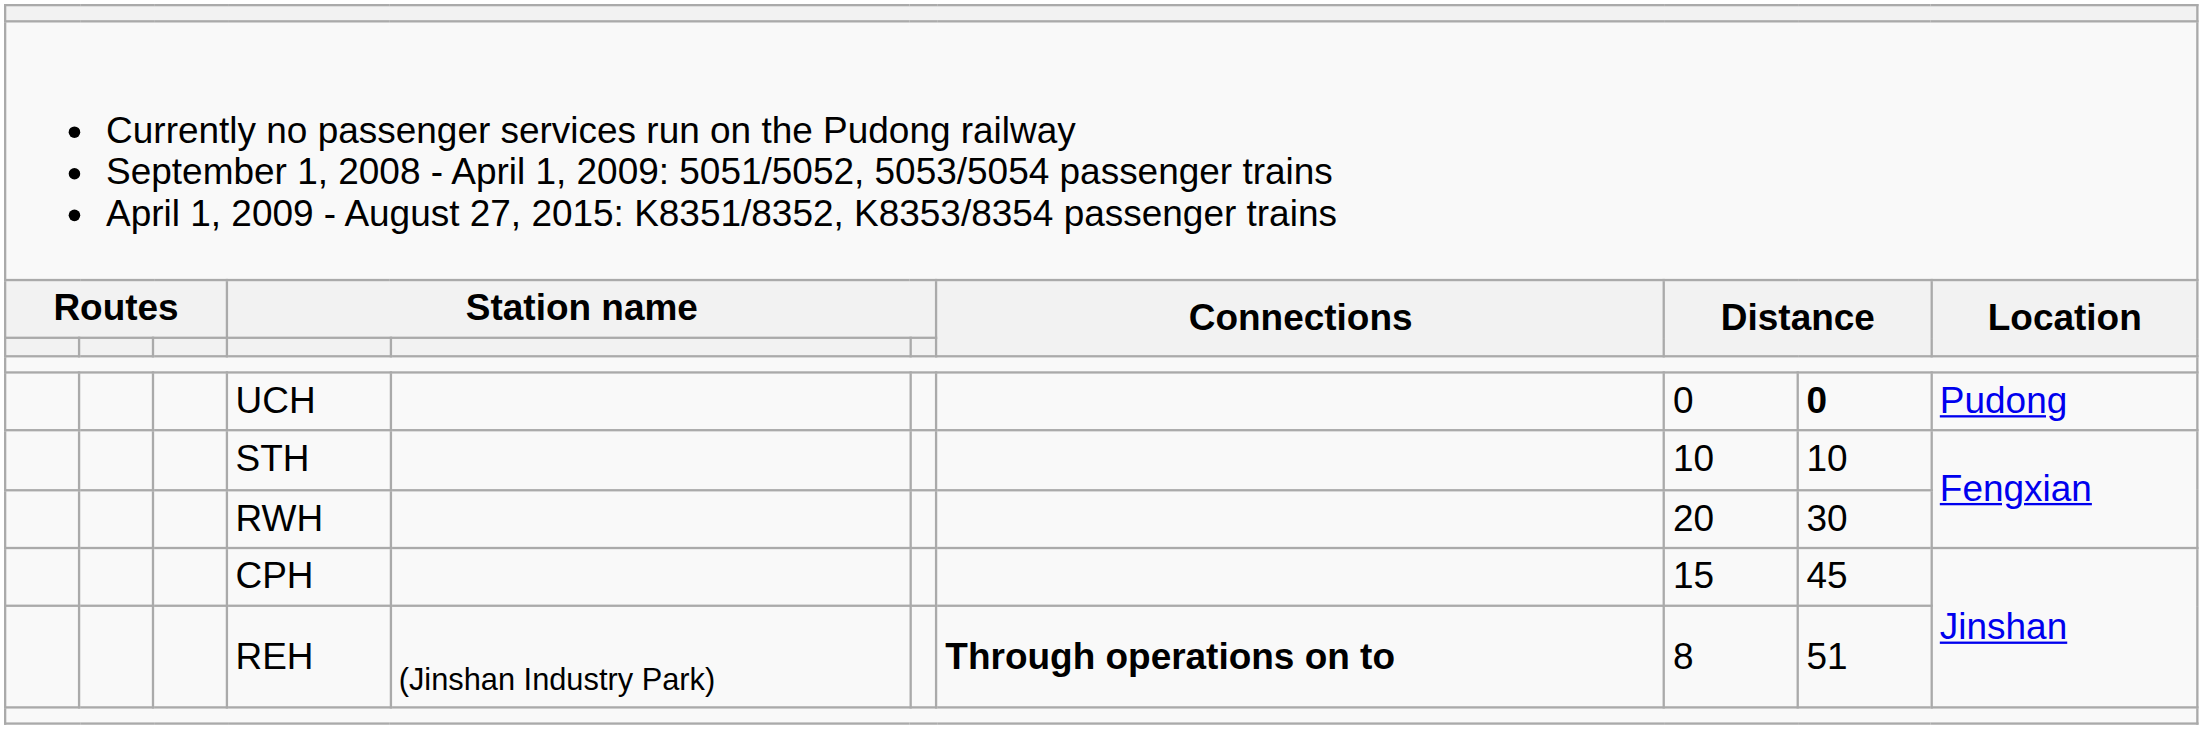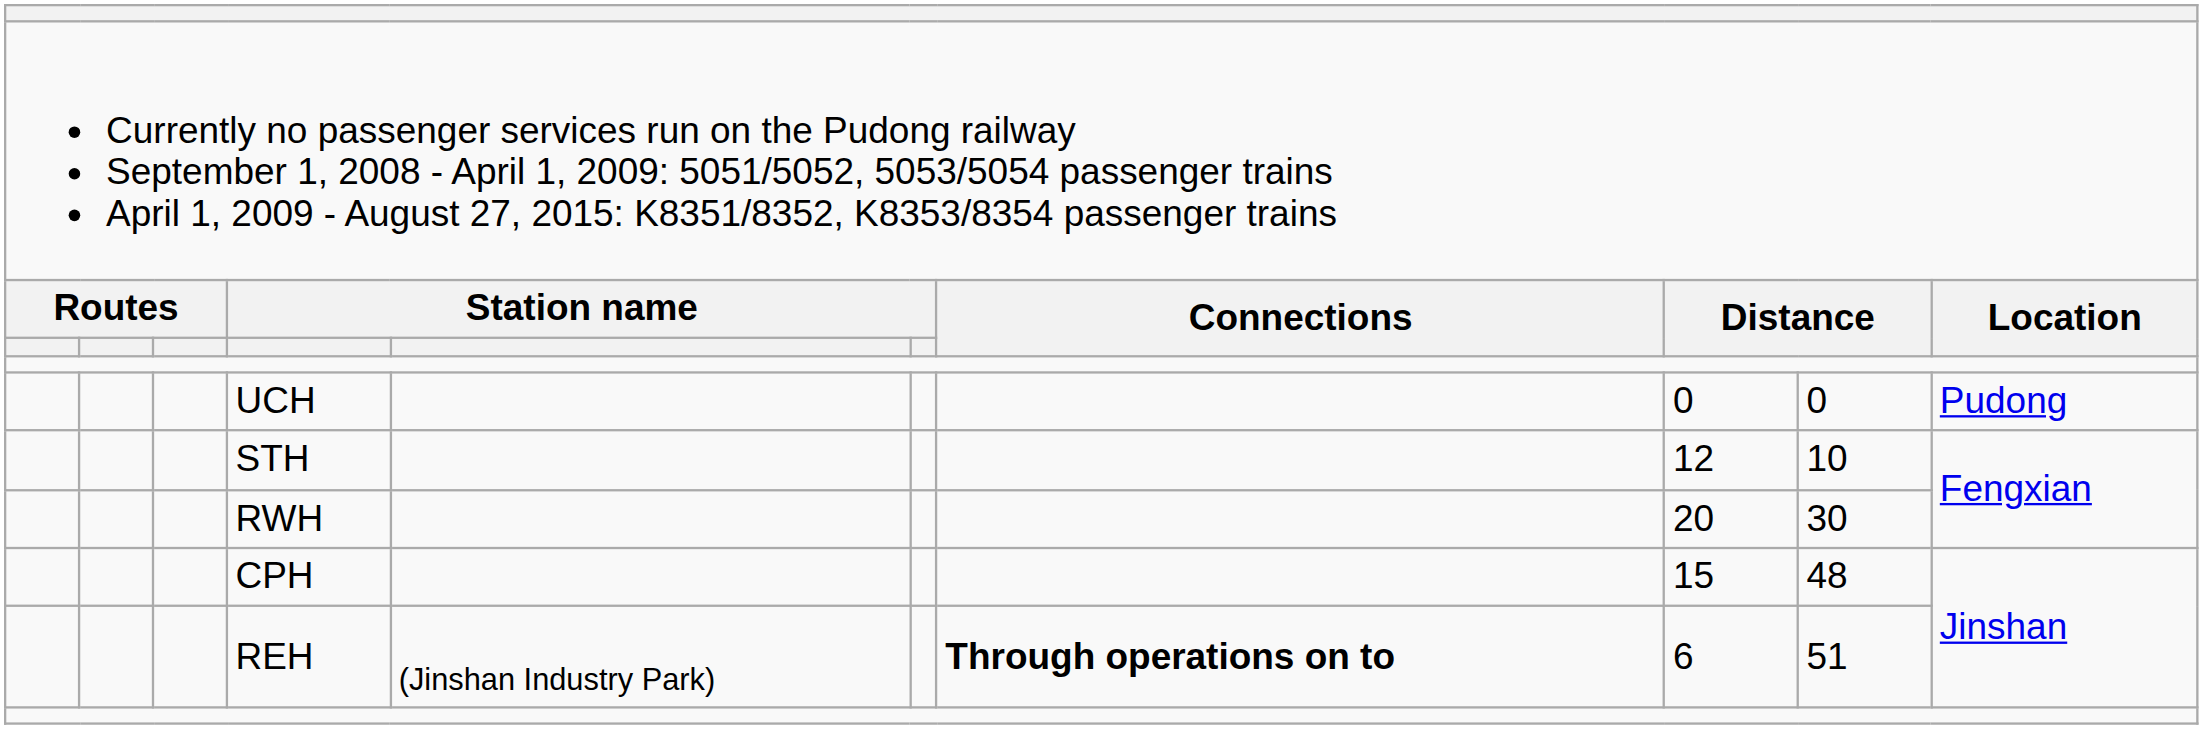(1817, 400) bold -> (1817, 400) normal
(1694, 459) 10 -> (1694, 459) 12
(1827, 576) 45 -> (1827, 576) 48
(1683, 656) 8 -> (1683, 656) 6
